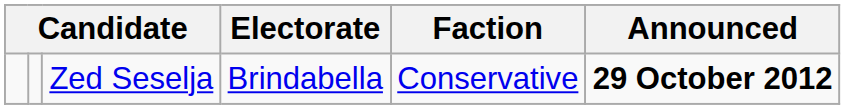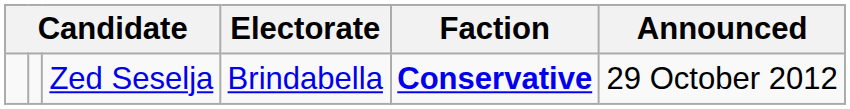(488, 78) normal -> (495, 78) bold
(713, 78) bold -> (722, 78) normal
